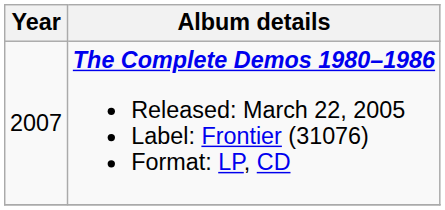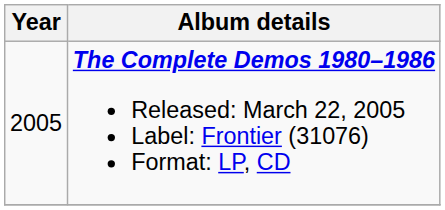(36, 122) 2007 -> (36, 122) 2005
